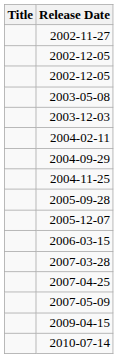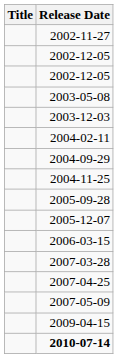(80, 343) normal -> (80, 343) bold
